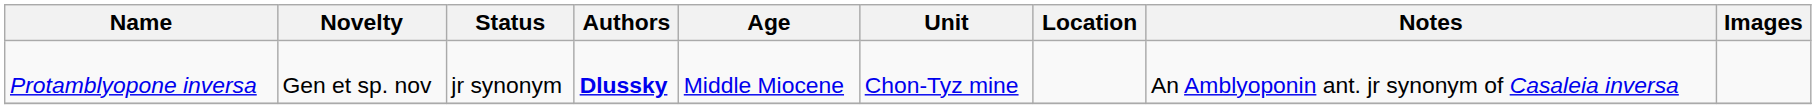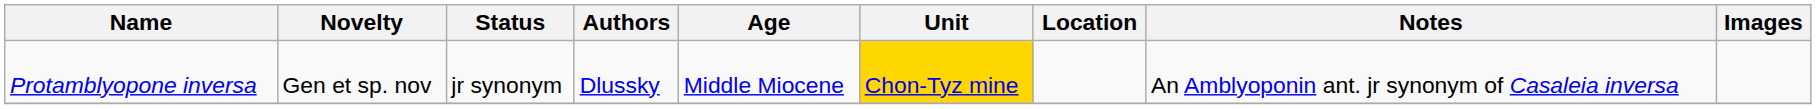(624, 84) bold -> (620, 84) normal
(942, 84) no background -> (942, 84) gold background
